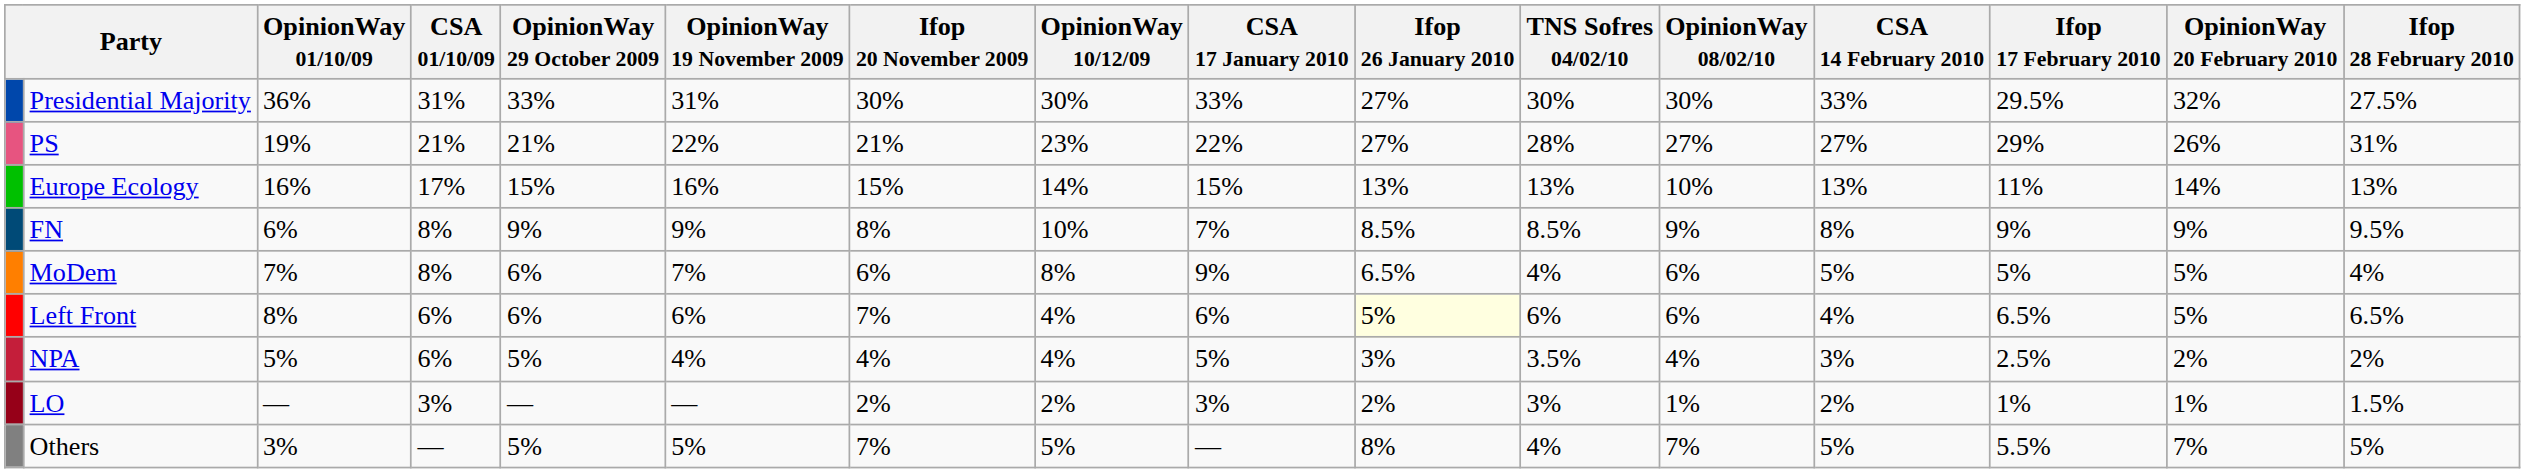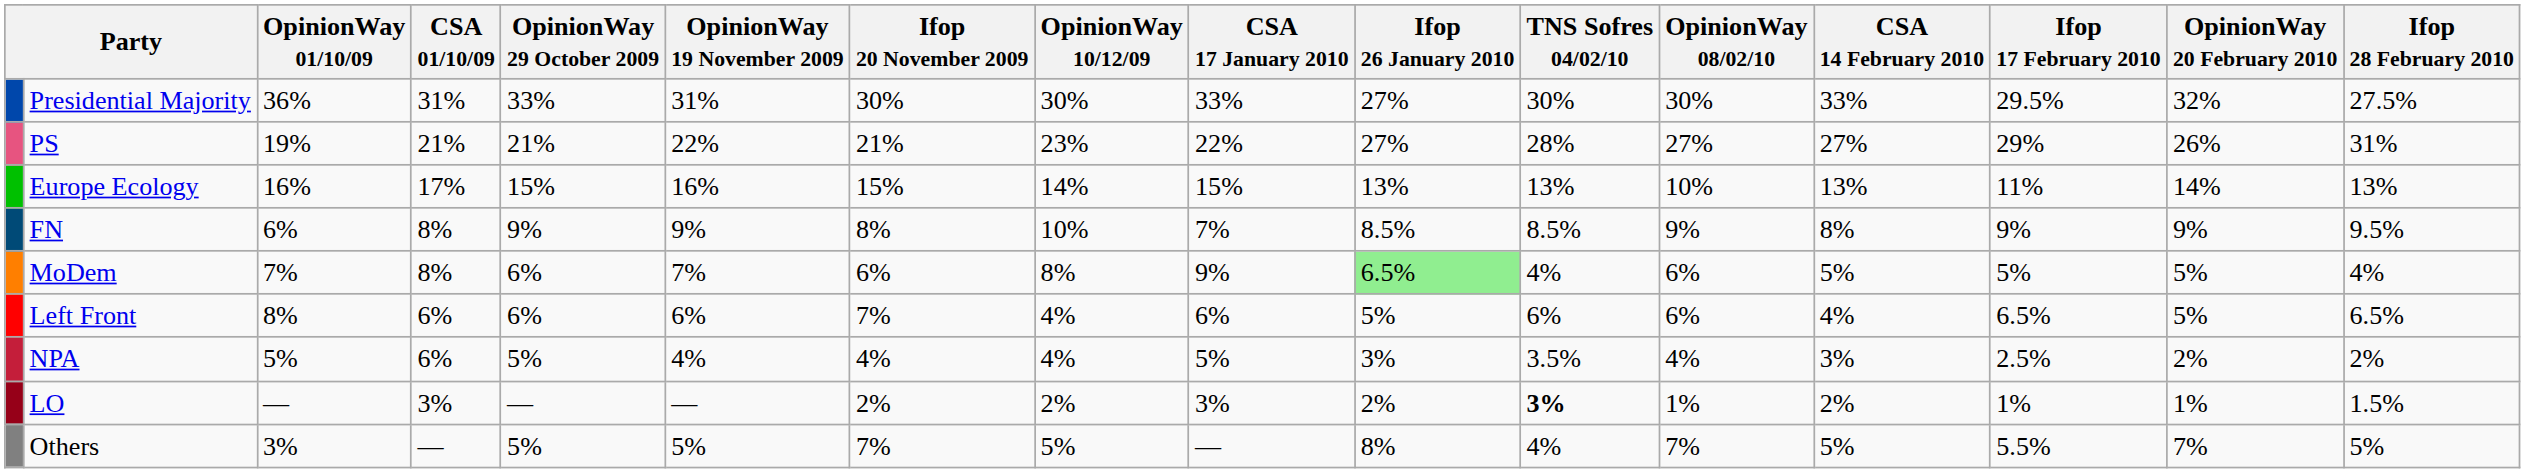(1388, 272) no background -> (1388, 272) lightgreen background
(1378, 315) lightyellow background -> (1378, 315) no background
(1544, 402) normal -> (1546, 402) bold
